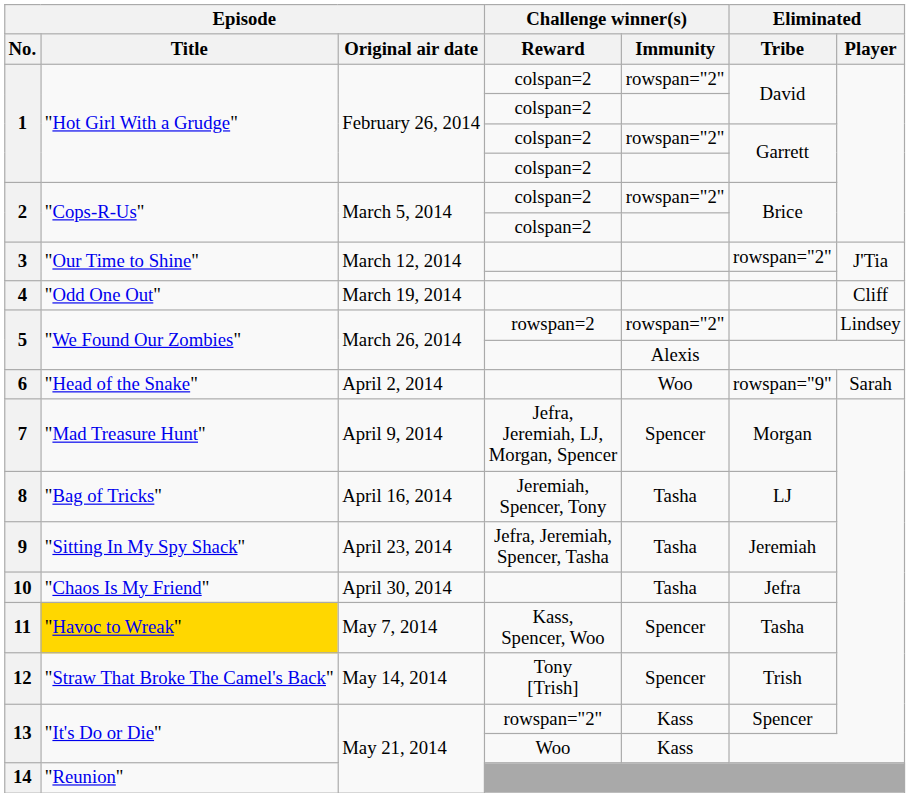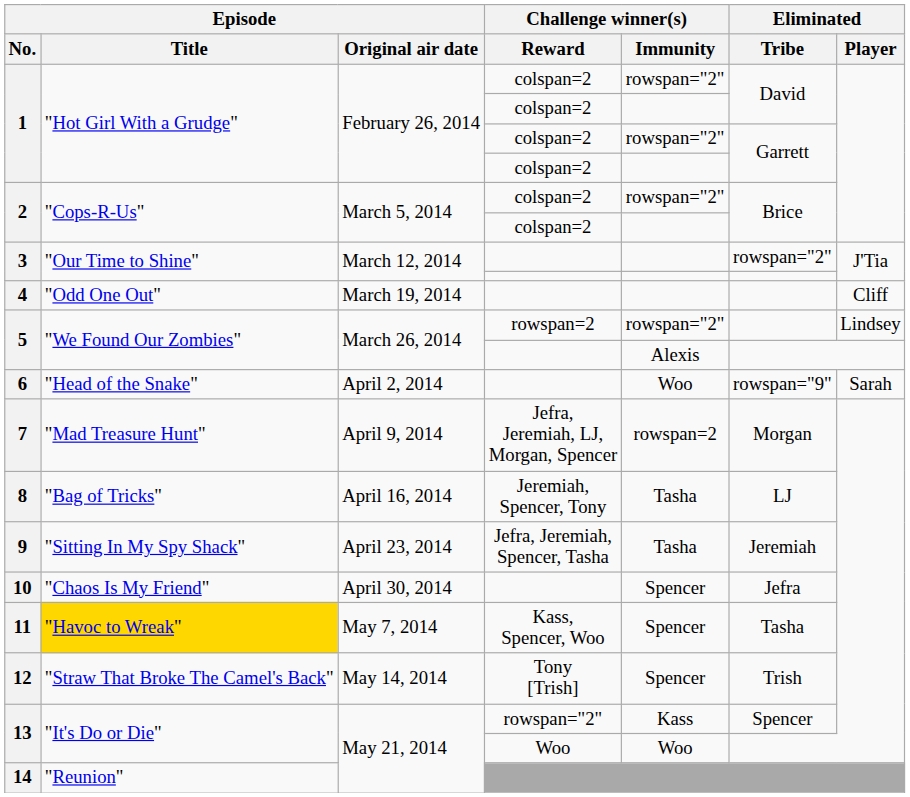(675, 434) Spencer -> (675, 434) rowspan=2
(675, 587) Tasha -> (675, 587) Spencer
(675, 748) Kass -> (675, 748) Woo
